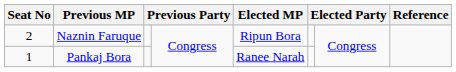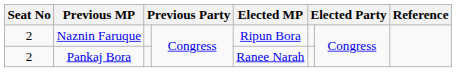(29, 56) 1 -> (29, 56) 2
